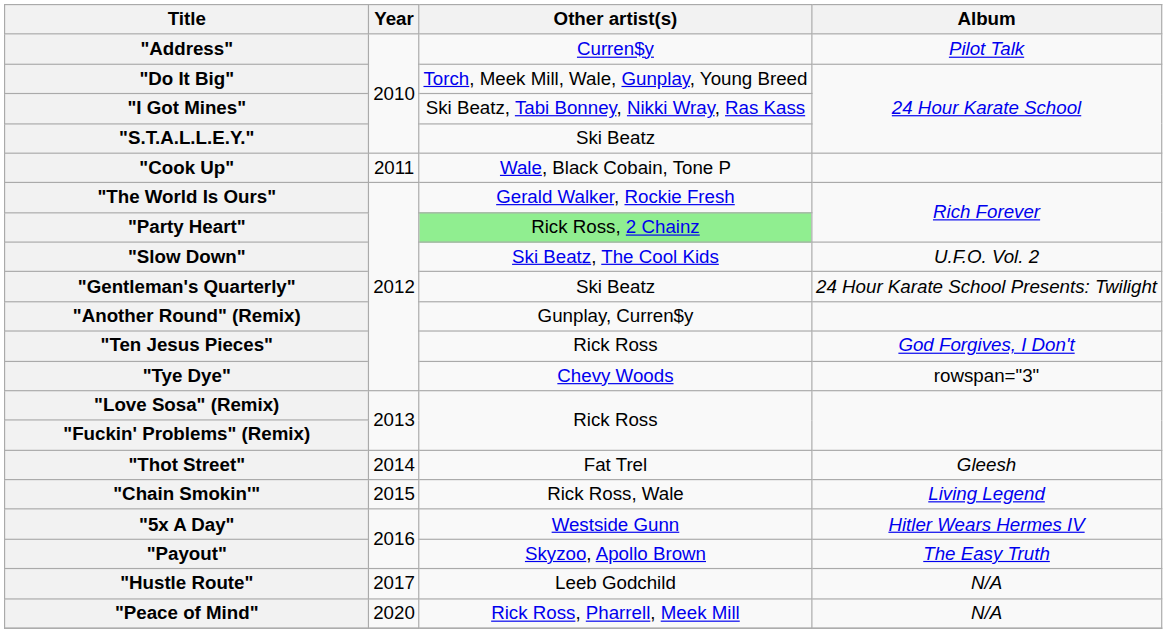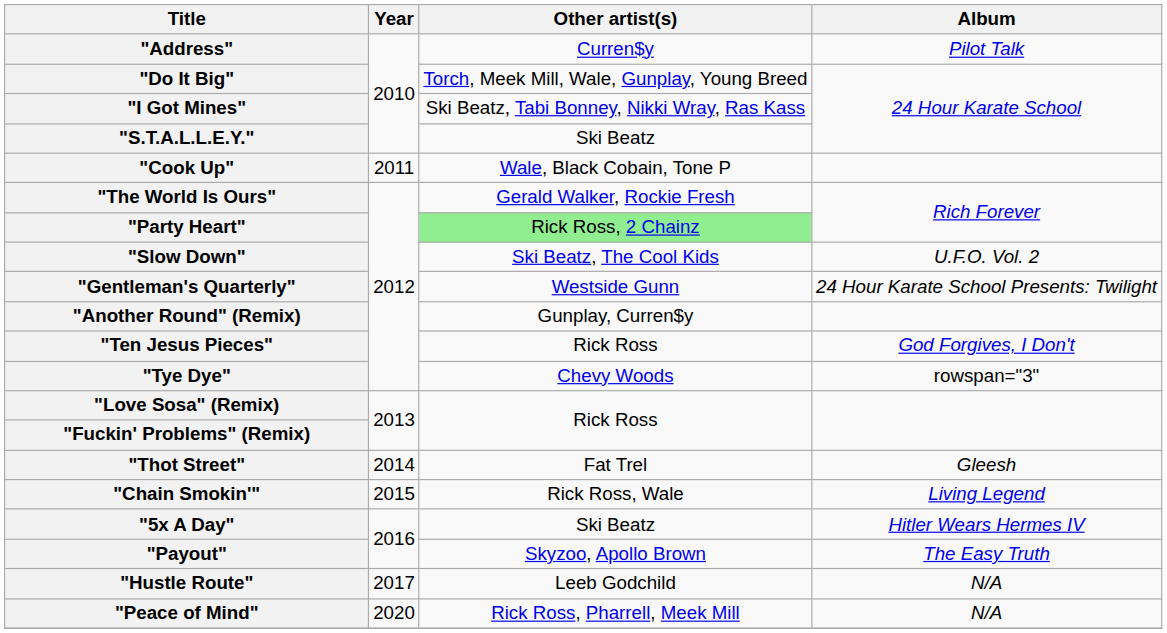(615, 286) Ski Beatz -> (615, 286) Westside Gunn
(615, 524) Westside Gunn -> (615, 524) Ski Beatz
